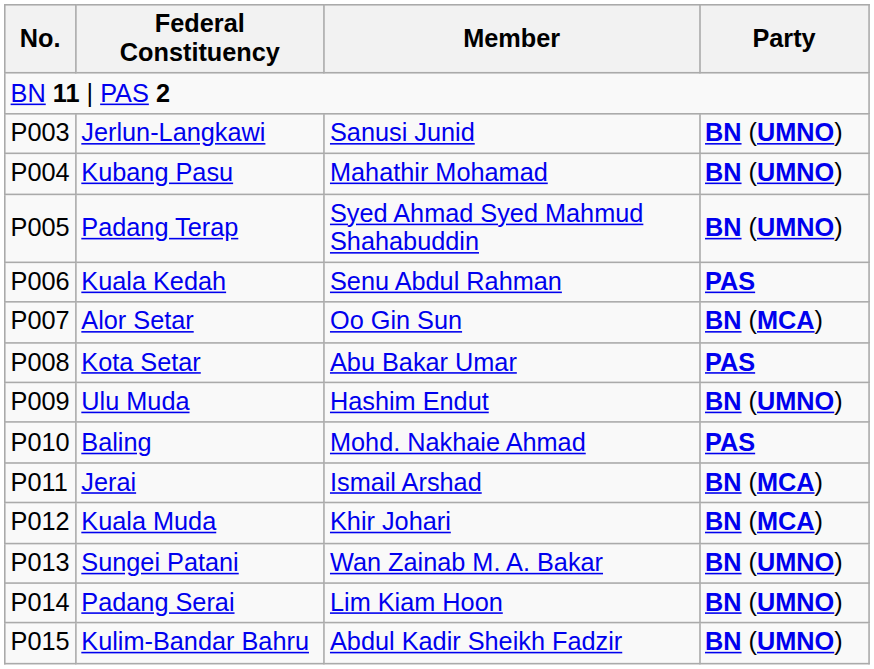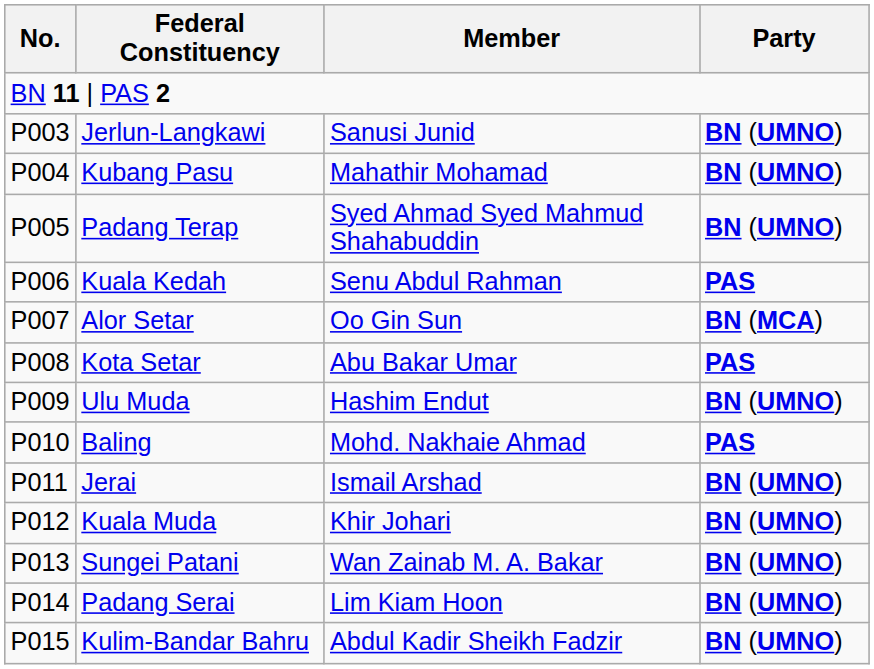(764, 482) BN (MCA) -> (774, 482) BN (UMNO)
(764, 522) BN (MCA) -> (774, 522) BN (UMNO)
